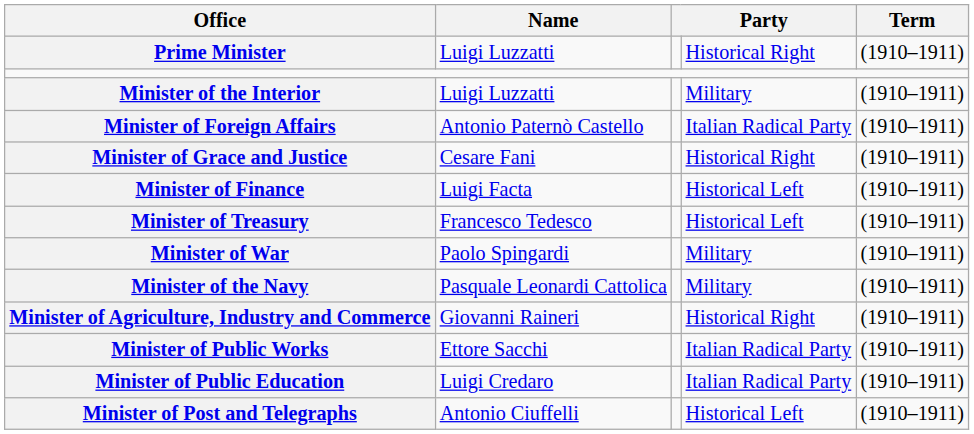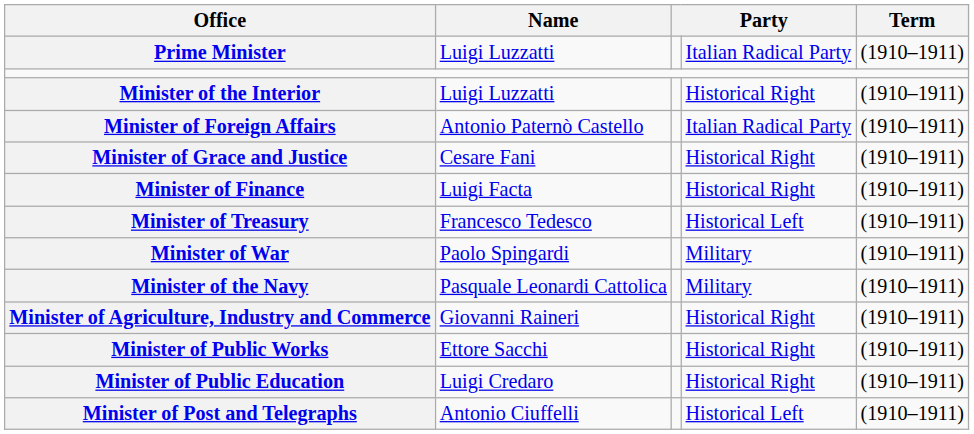(750, 52) Historical Right -> (768, 52) Italian Radical Party
(719, 93) Military -> (750, 93) Historical Right
(745, 189) Historical Left -> (750, 189) Historical Right
(768, 349) Italian Radical Party -> (750, 349) Historical Right
(768, 381) Italian Radical Party -> (750, 381) Historical Right
